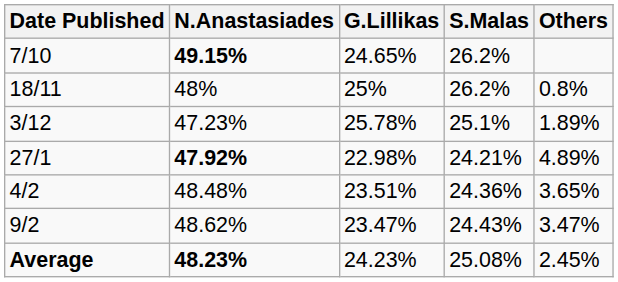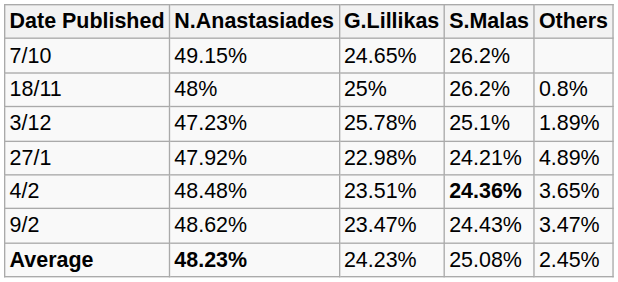(211, 55) bold -> (211, 55) normal
(211, 157) bold -> (211, 157) normal
(486, 191) normal -> (486, 191) bold
